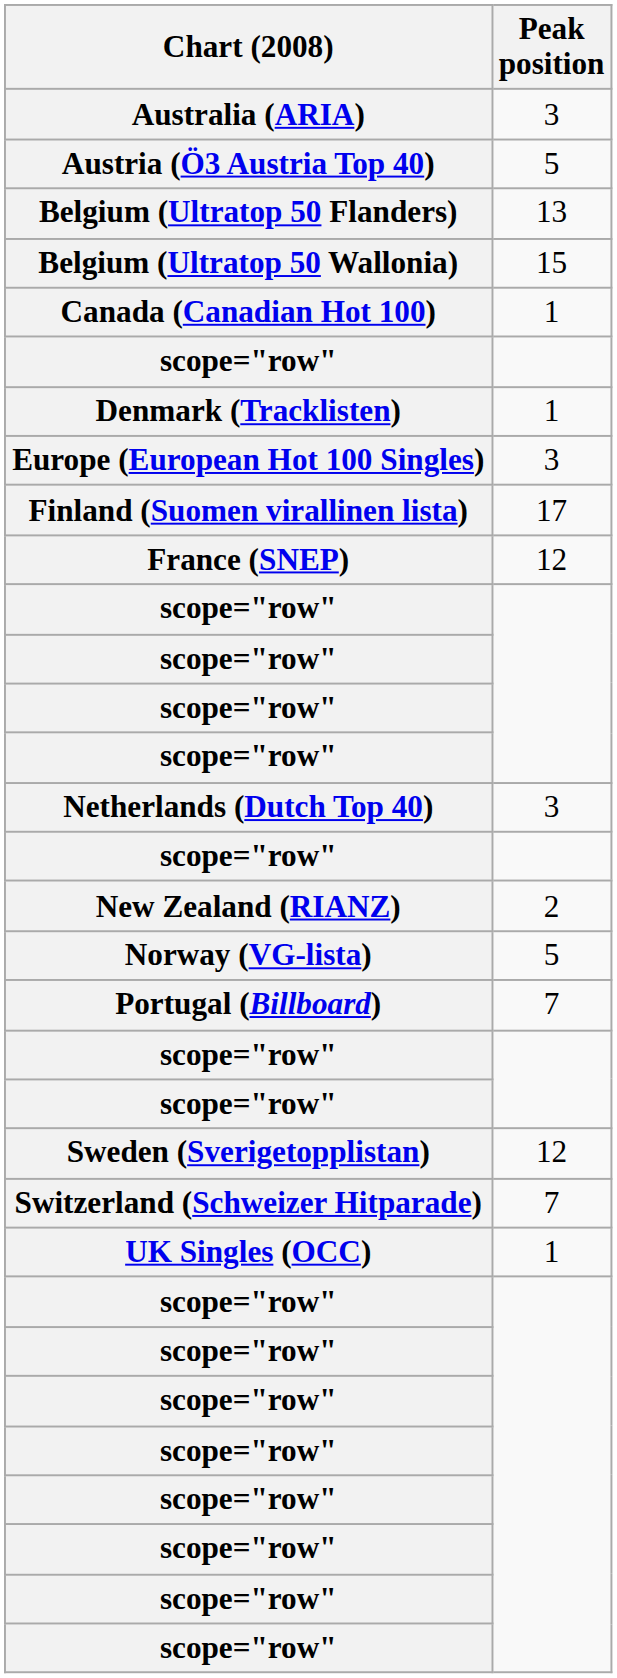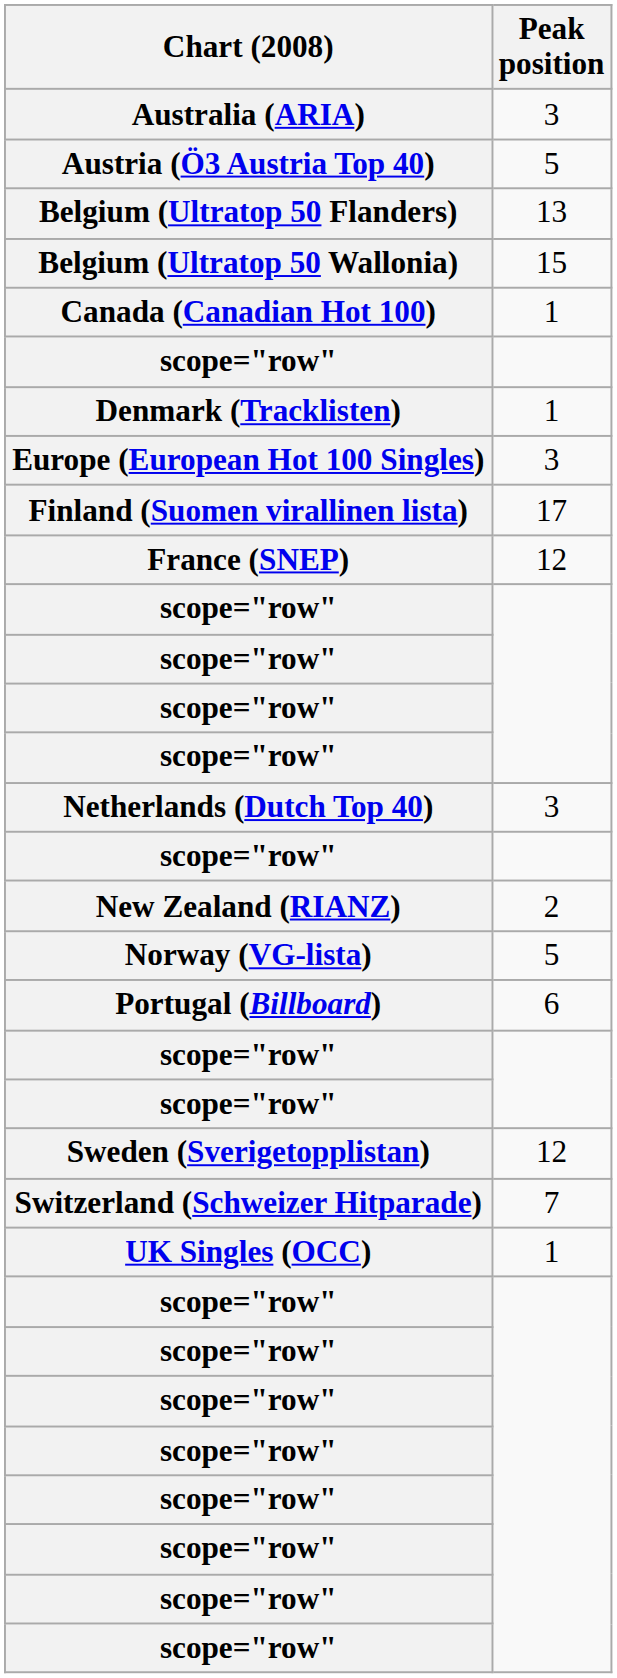(552, 1004) 7 -> (552, 1004) 6
